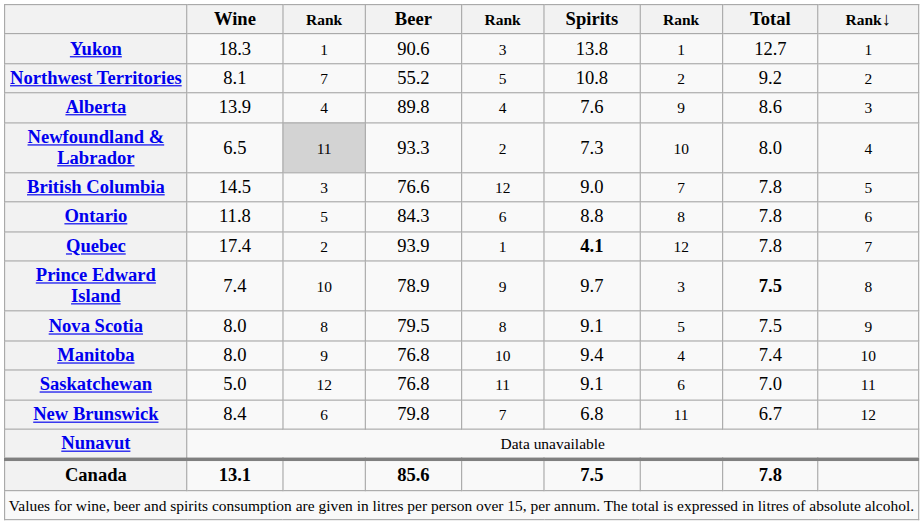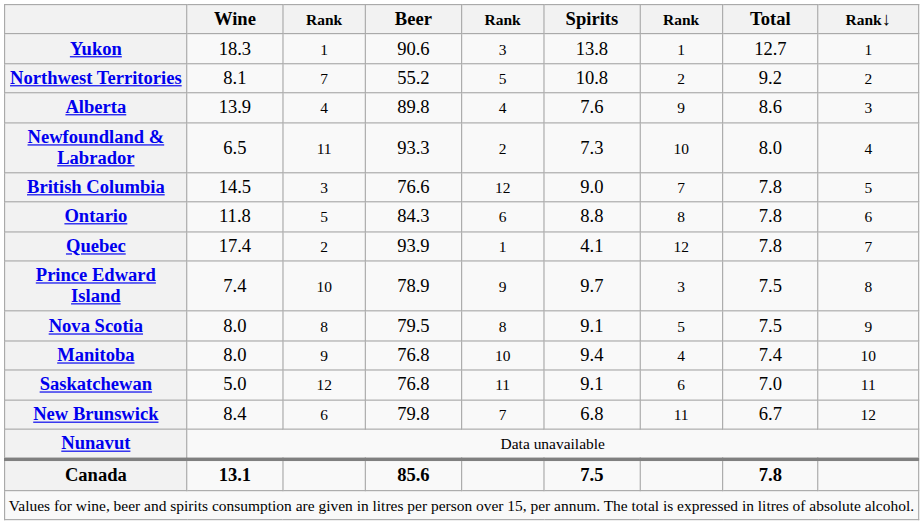(324, 148) lightgrey background -> (324, 148) no background
(592, 246) bold -> (592, 246) normal
(770, 286) bold -> (770, 286) normal
